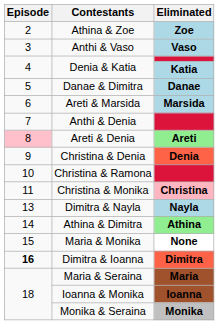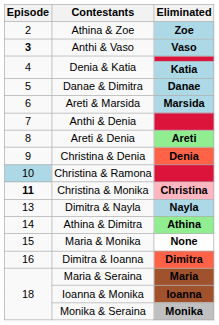(28, 47) normal -> (28, 47) bold
(28, 138) pink background -> (28, 138) no background
(28, 173) no background -> (28, 173) lightblue background
(28, 190) normal -> (28, 190) bold
(28, 259) bold -> (28, 259) normal
